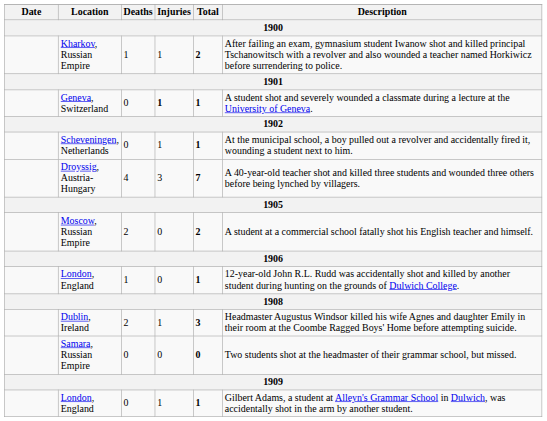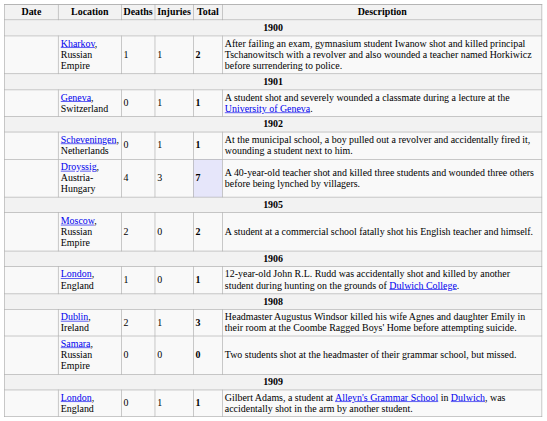(160, 103) bold -> (160, 103) normal
(198, 178) no background -> (198, 178) lavender background
